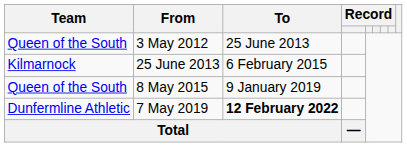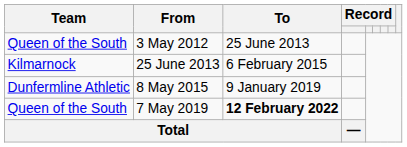(67, 87) Queen of the South -> (69, 87) Dunfermline Athletic
(69, 109) Dunfermline Athletic -> (67, 109) Queen of the South
